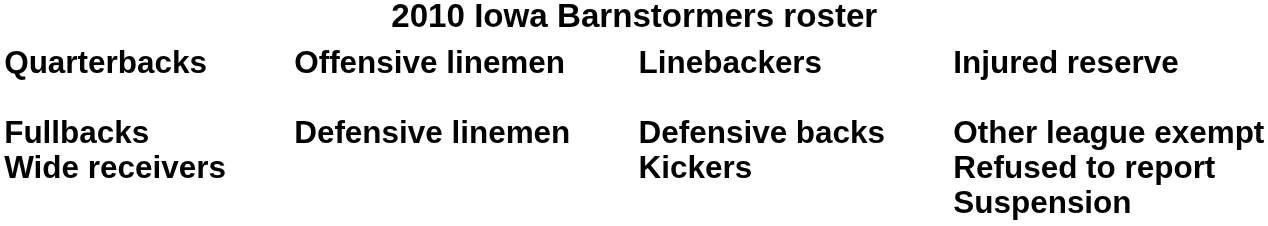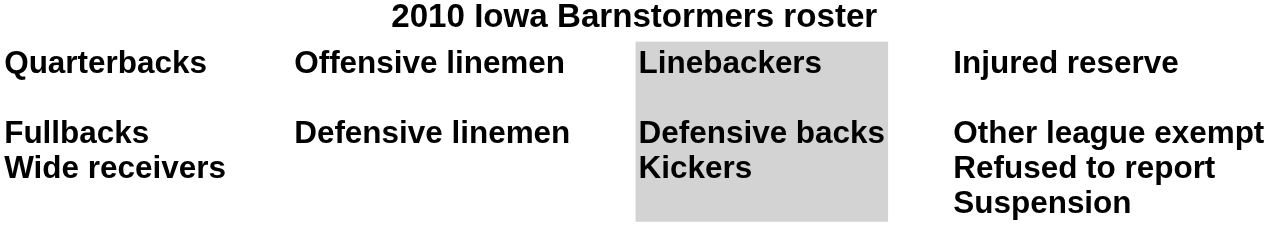(762, 114) no background -> (762, 114) lightgrey background
